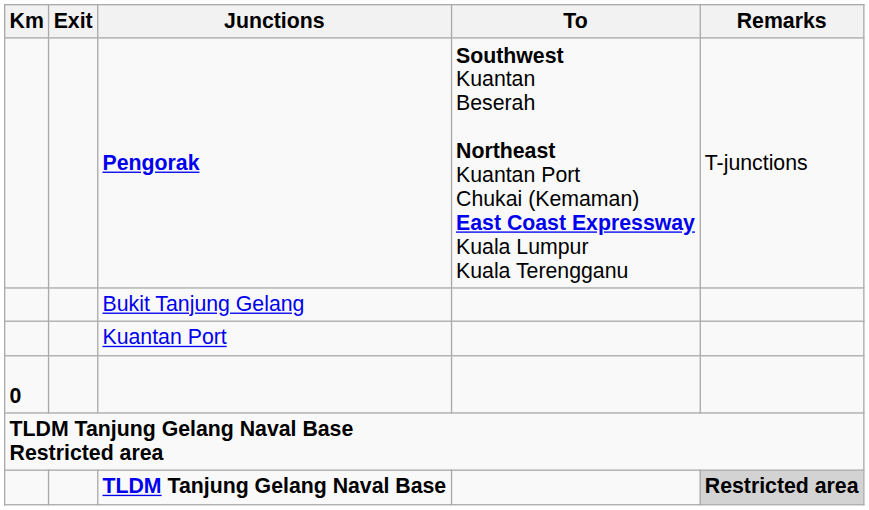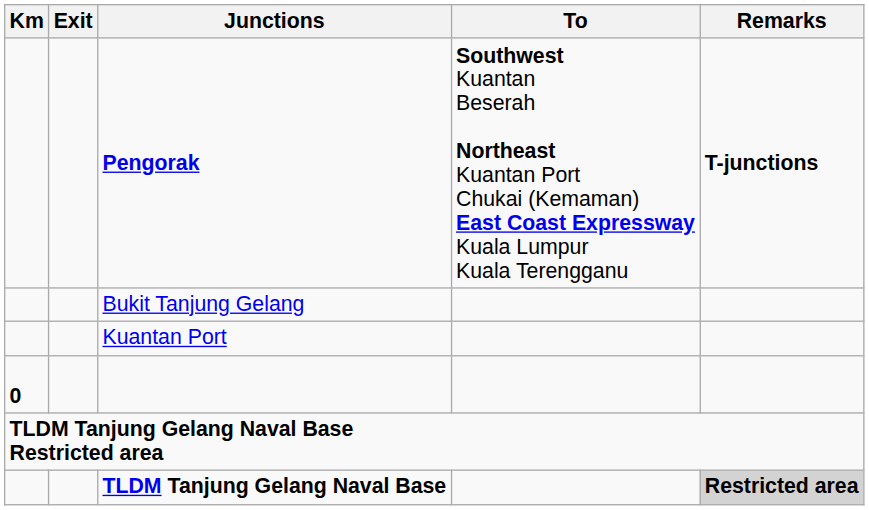(756, 162) normal -> (762, 162) bold
